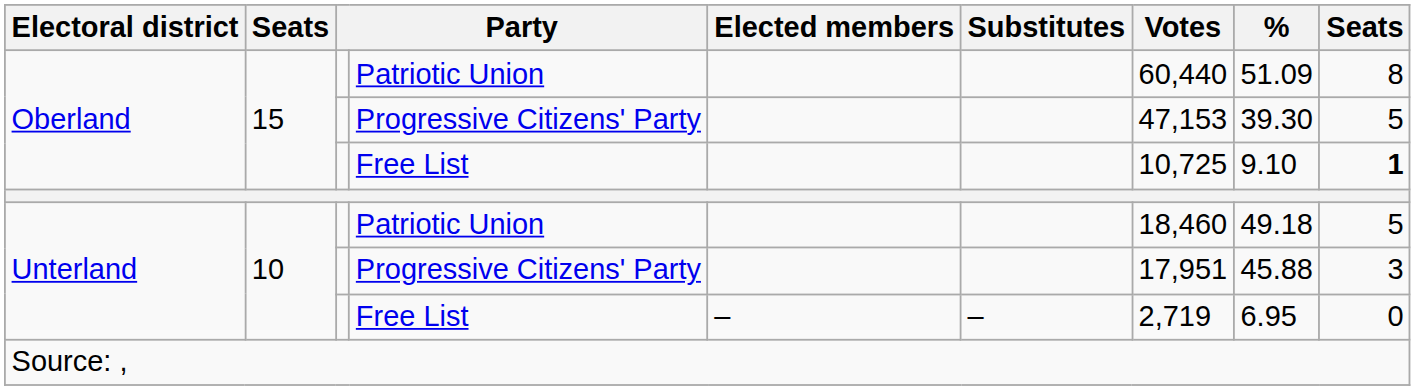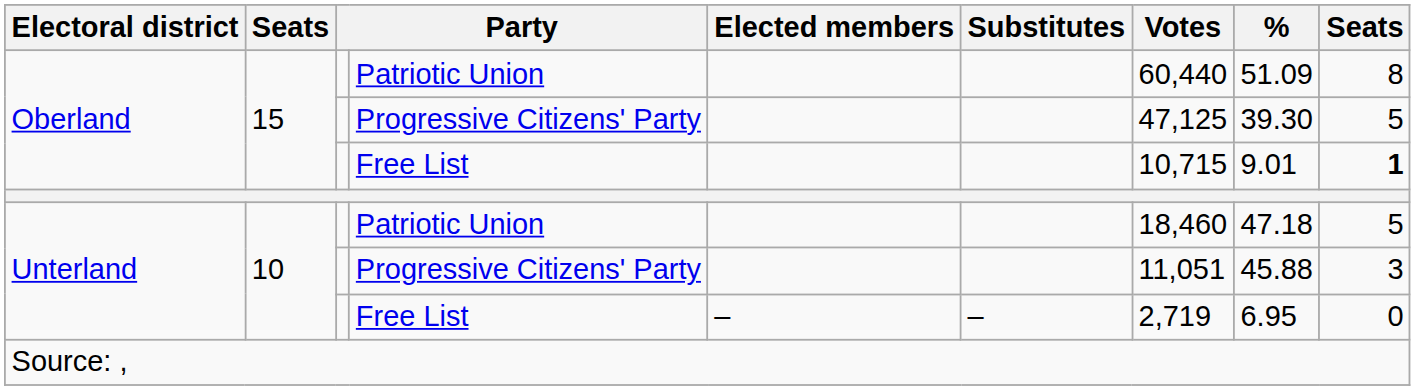(1183, 119) 47,153 -> (1183, 119) 47,125
(1183, 165) 10,725 -> (1183, 165) 10,715
(1269, 165) 9.10 -> (1269, 165) 9.01
(1277, 224) 49.18 -> (1277, 224) 47.18
(1183, 270) 17,951 -> (1182, 270) 11,051
